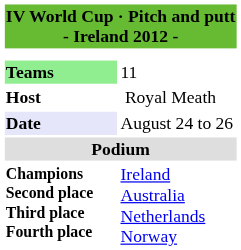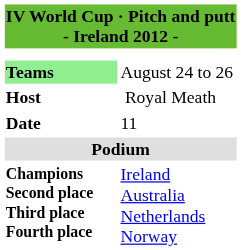(129, 72) 11 -> (177, 72) August 24 to 26
(23, 123) lavender background -> (23, 123) no background
(177, 123) August 24 to 26 -> (129, 123) 11
